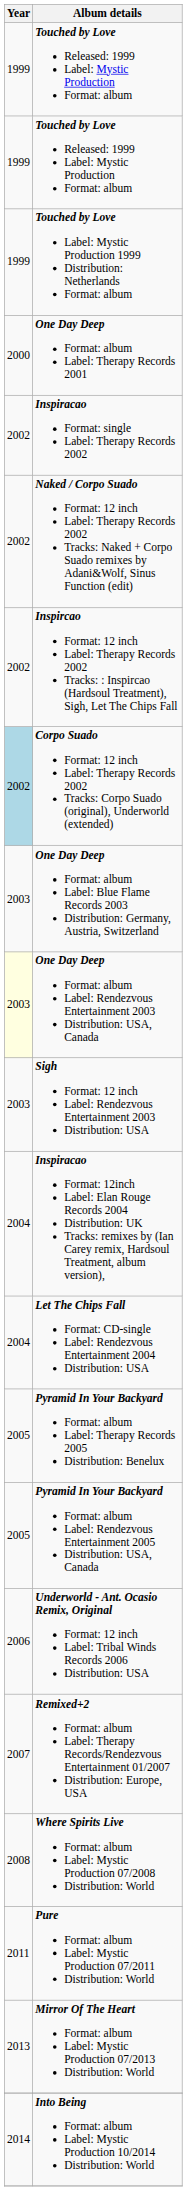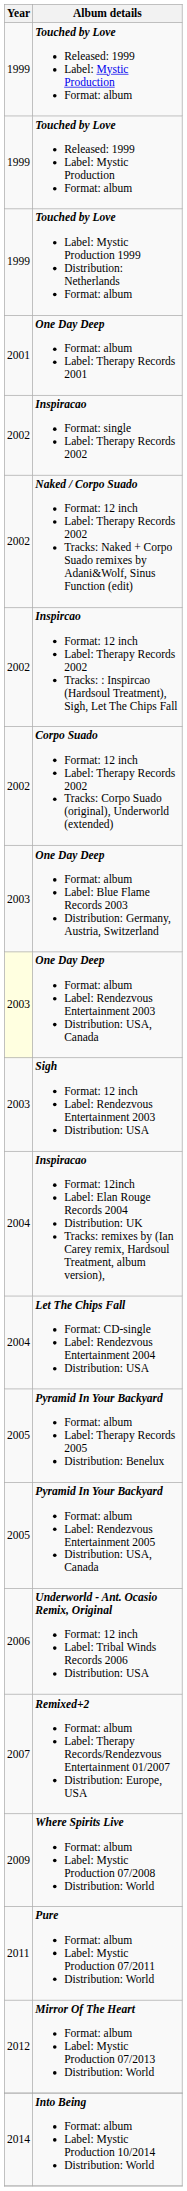(19, 355) 2000 -> (19, 355) 2001
(19, 786) lightblue background -> (19, 786) no background
(19, 1860) 2008 -> (19, 1860) 2009
(19, 2046) 2013 -> (19, 2046) 2012
